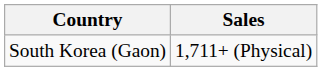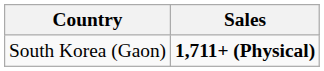(244, 50) normal -> (245, 50) bold
